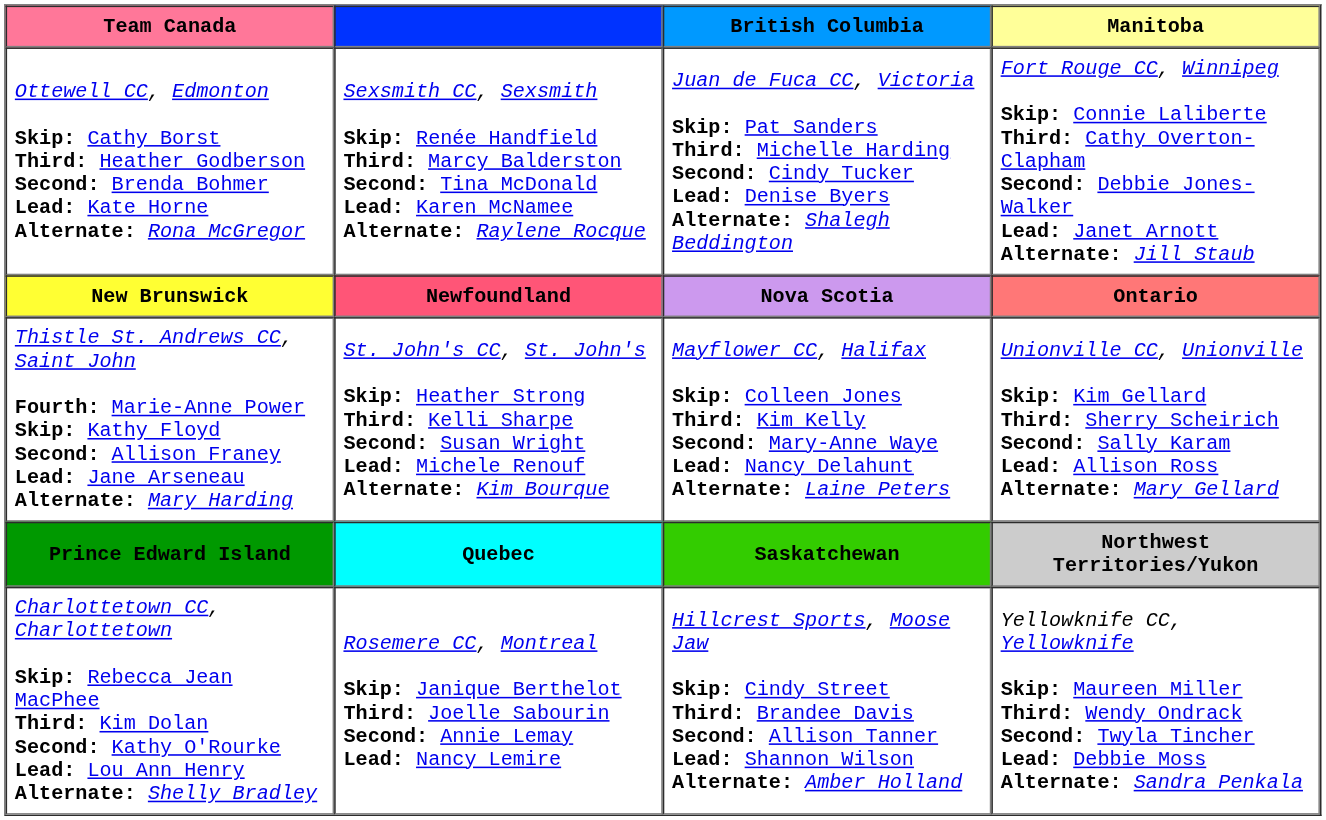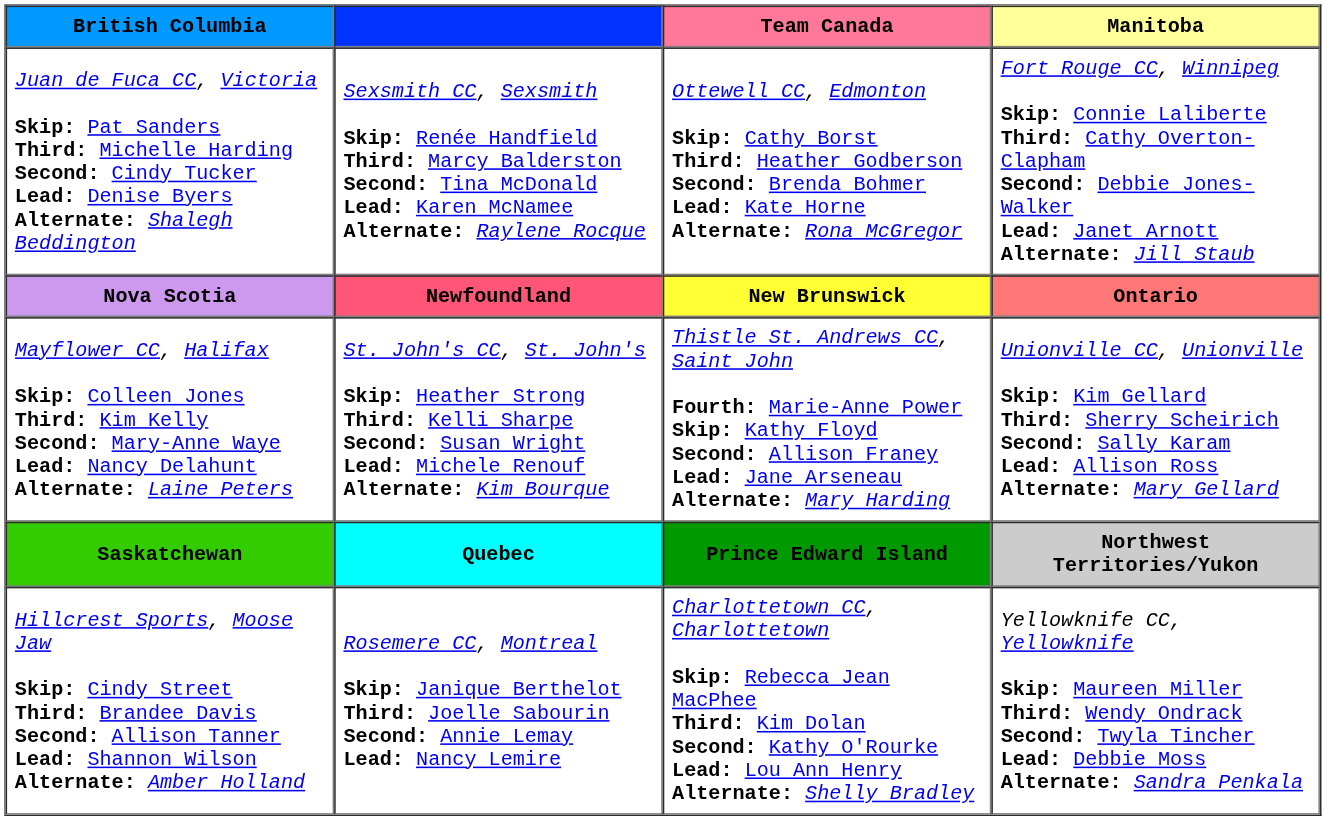columns swapped: (170, 26) <-> (827, 26)
